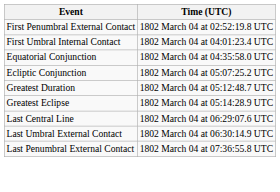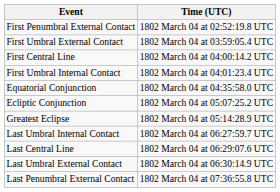+ row: (65, 42)
+ row: (41, 57)
- row: (41, 88)
+ row: (63, 133)
